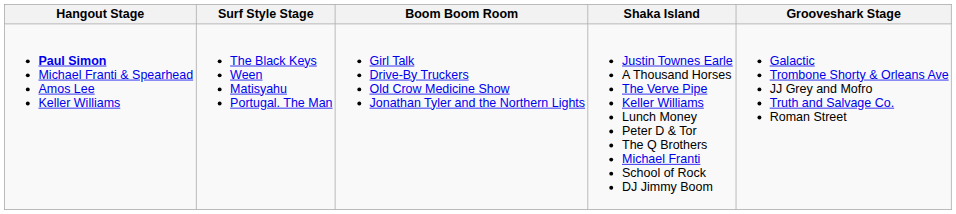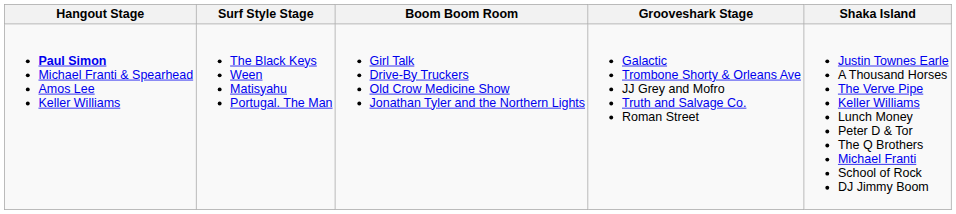columns swapped: (844, 14) <-> (662, 14)
